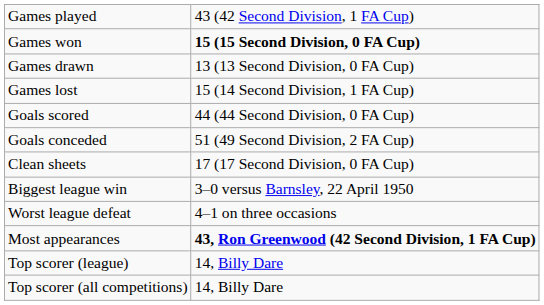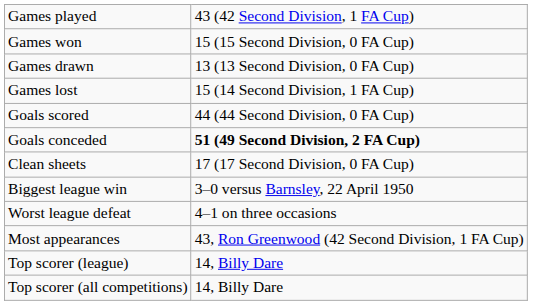(307, 41) bold -> (304, 41) normal
(304, 139) normal -> (307, 139) bold
(365, 238) bold -> (359, 238) normal
